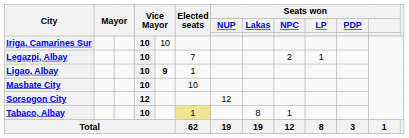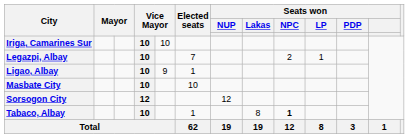(165, 71) bold -> (165, 71) normal
(193, 113) khaki background -> (193, 113) no background
(290, 113) normal -> (290, 113) bold
